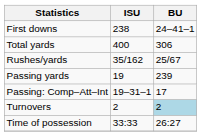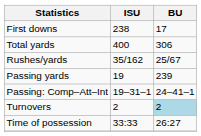(175, 29) 24–41–1 -> (161, 29) 17
(161, 91) 17 -> (175, 91) 24–41–1
